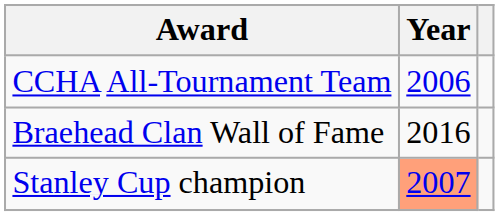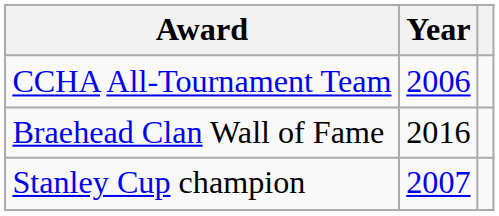(438, 183) lightsalmon background -> (438, 183) no background
